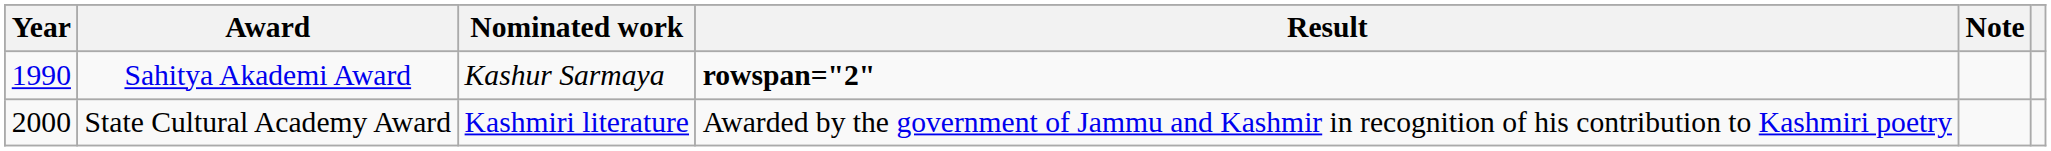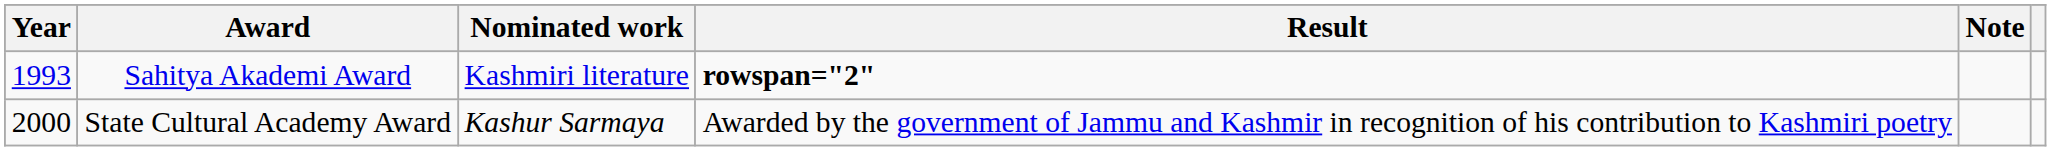(41, 74) 1990 -> (41, 74) 1993
(565, 74) Kashur Sarmaya -> (577, 74) Kashmiri literature
(577, 121) Kashmiri literature -> (565, 121) Kashur Sarmaya
